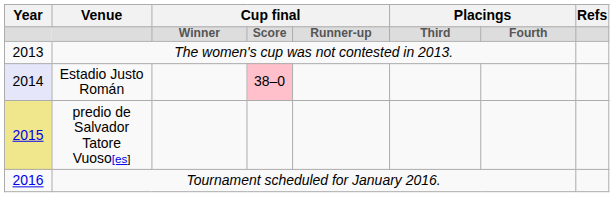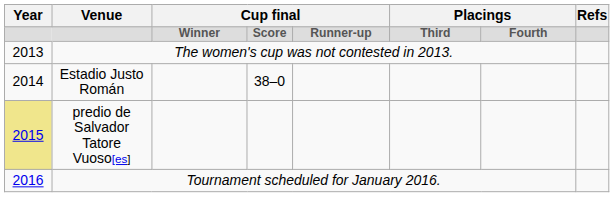(28, 82) lavender background -> (28, 82) no background
(270, 82) pink background -> (270, 82) no background
